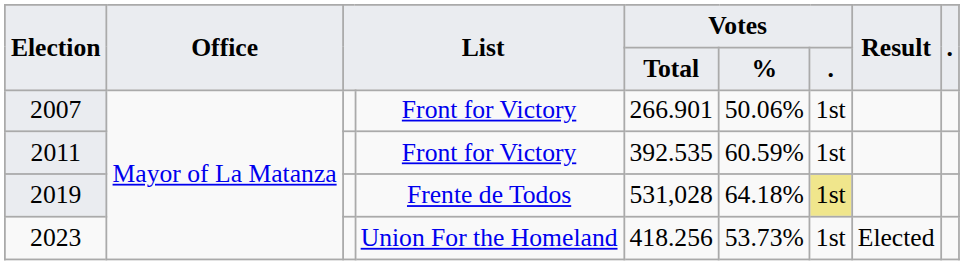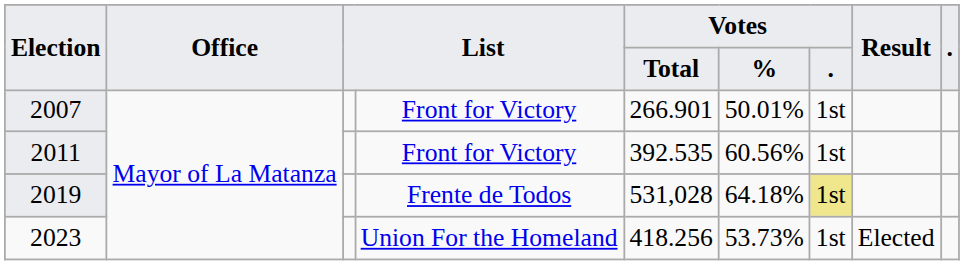(764, 110) 50.06% -> (764, 110) 50.01%
(764, 152) 60.59% -> (764, 152) 60.56%
